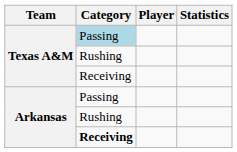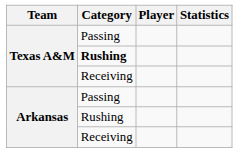(99, 35) lightblue background -> (100, 35) no background
(101, 56) normal -> (104, 56) bold
(106, 137) bold -> (107, 137) normal
